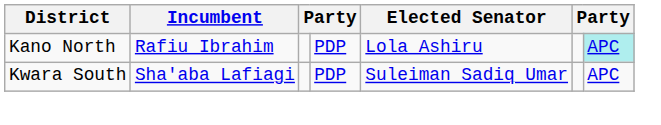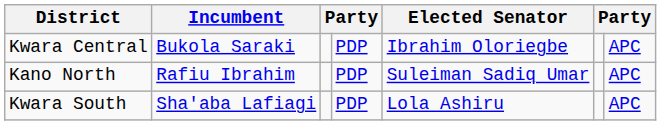+ row: (78, 48)
(424, 48) Lola Ashiru -> (488, 77) Suleiman Sadiq Umar
(603, 48) paleturquoise background -> (625, 77) no background
(467, 77) Suleiman Sadiq Umar -> (445, 106) Lola Ashiru
